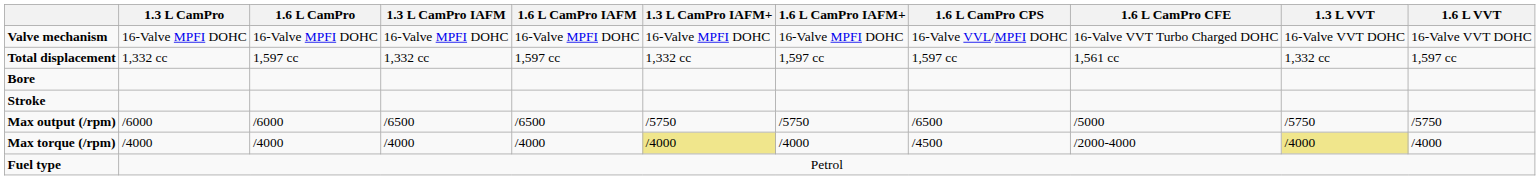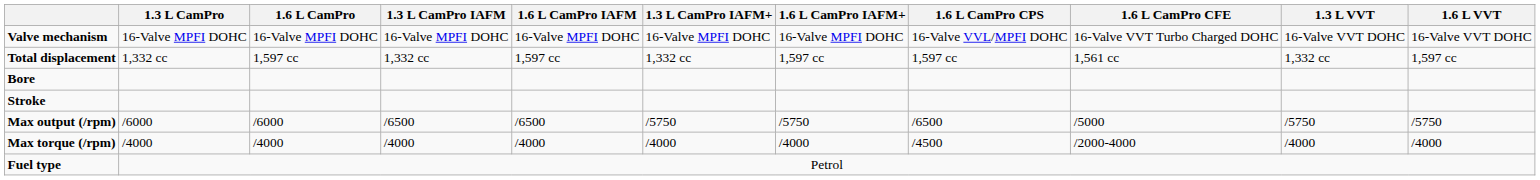(661, 143) khaki background -> (661, 143) no background
(1300, 143) khaki background -> (1300, 143) no background
